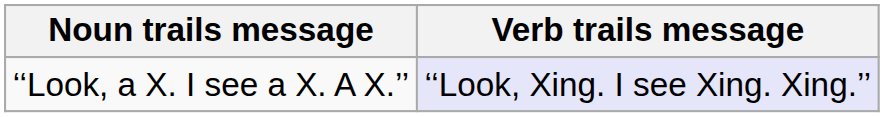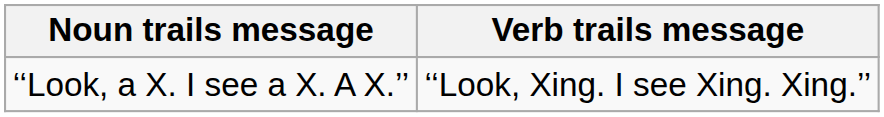(648, 83) lavender background -> (648, 83) no background
